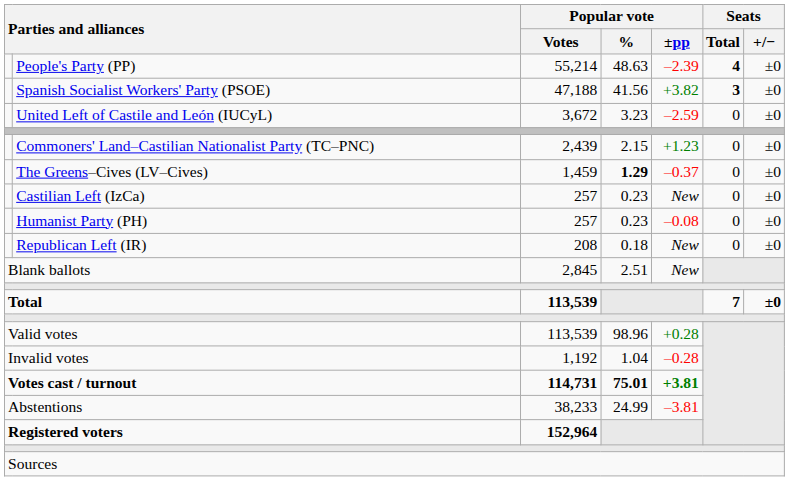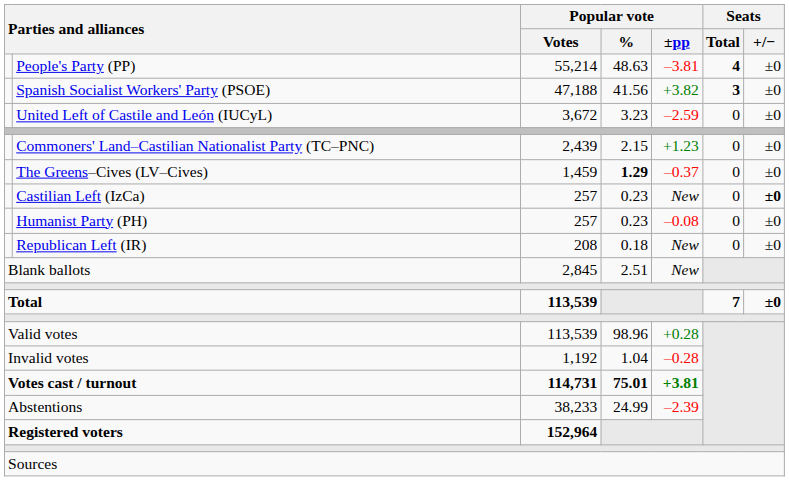(681, 66) –2.39 -> (681, 66) –3.81
(773, 196) normal -> (773, 196) bold
(681, 407) –3.81 -> (681, 407) –2.39
